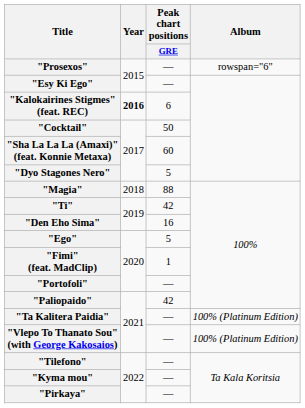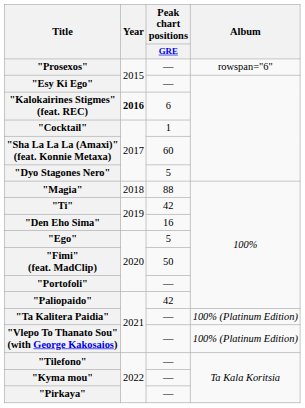(168, 128) 50 -> (168, 128) 1
(168, 261) 1 -> (168, 261) 50
